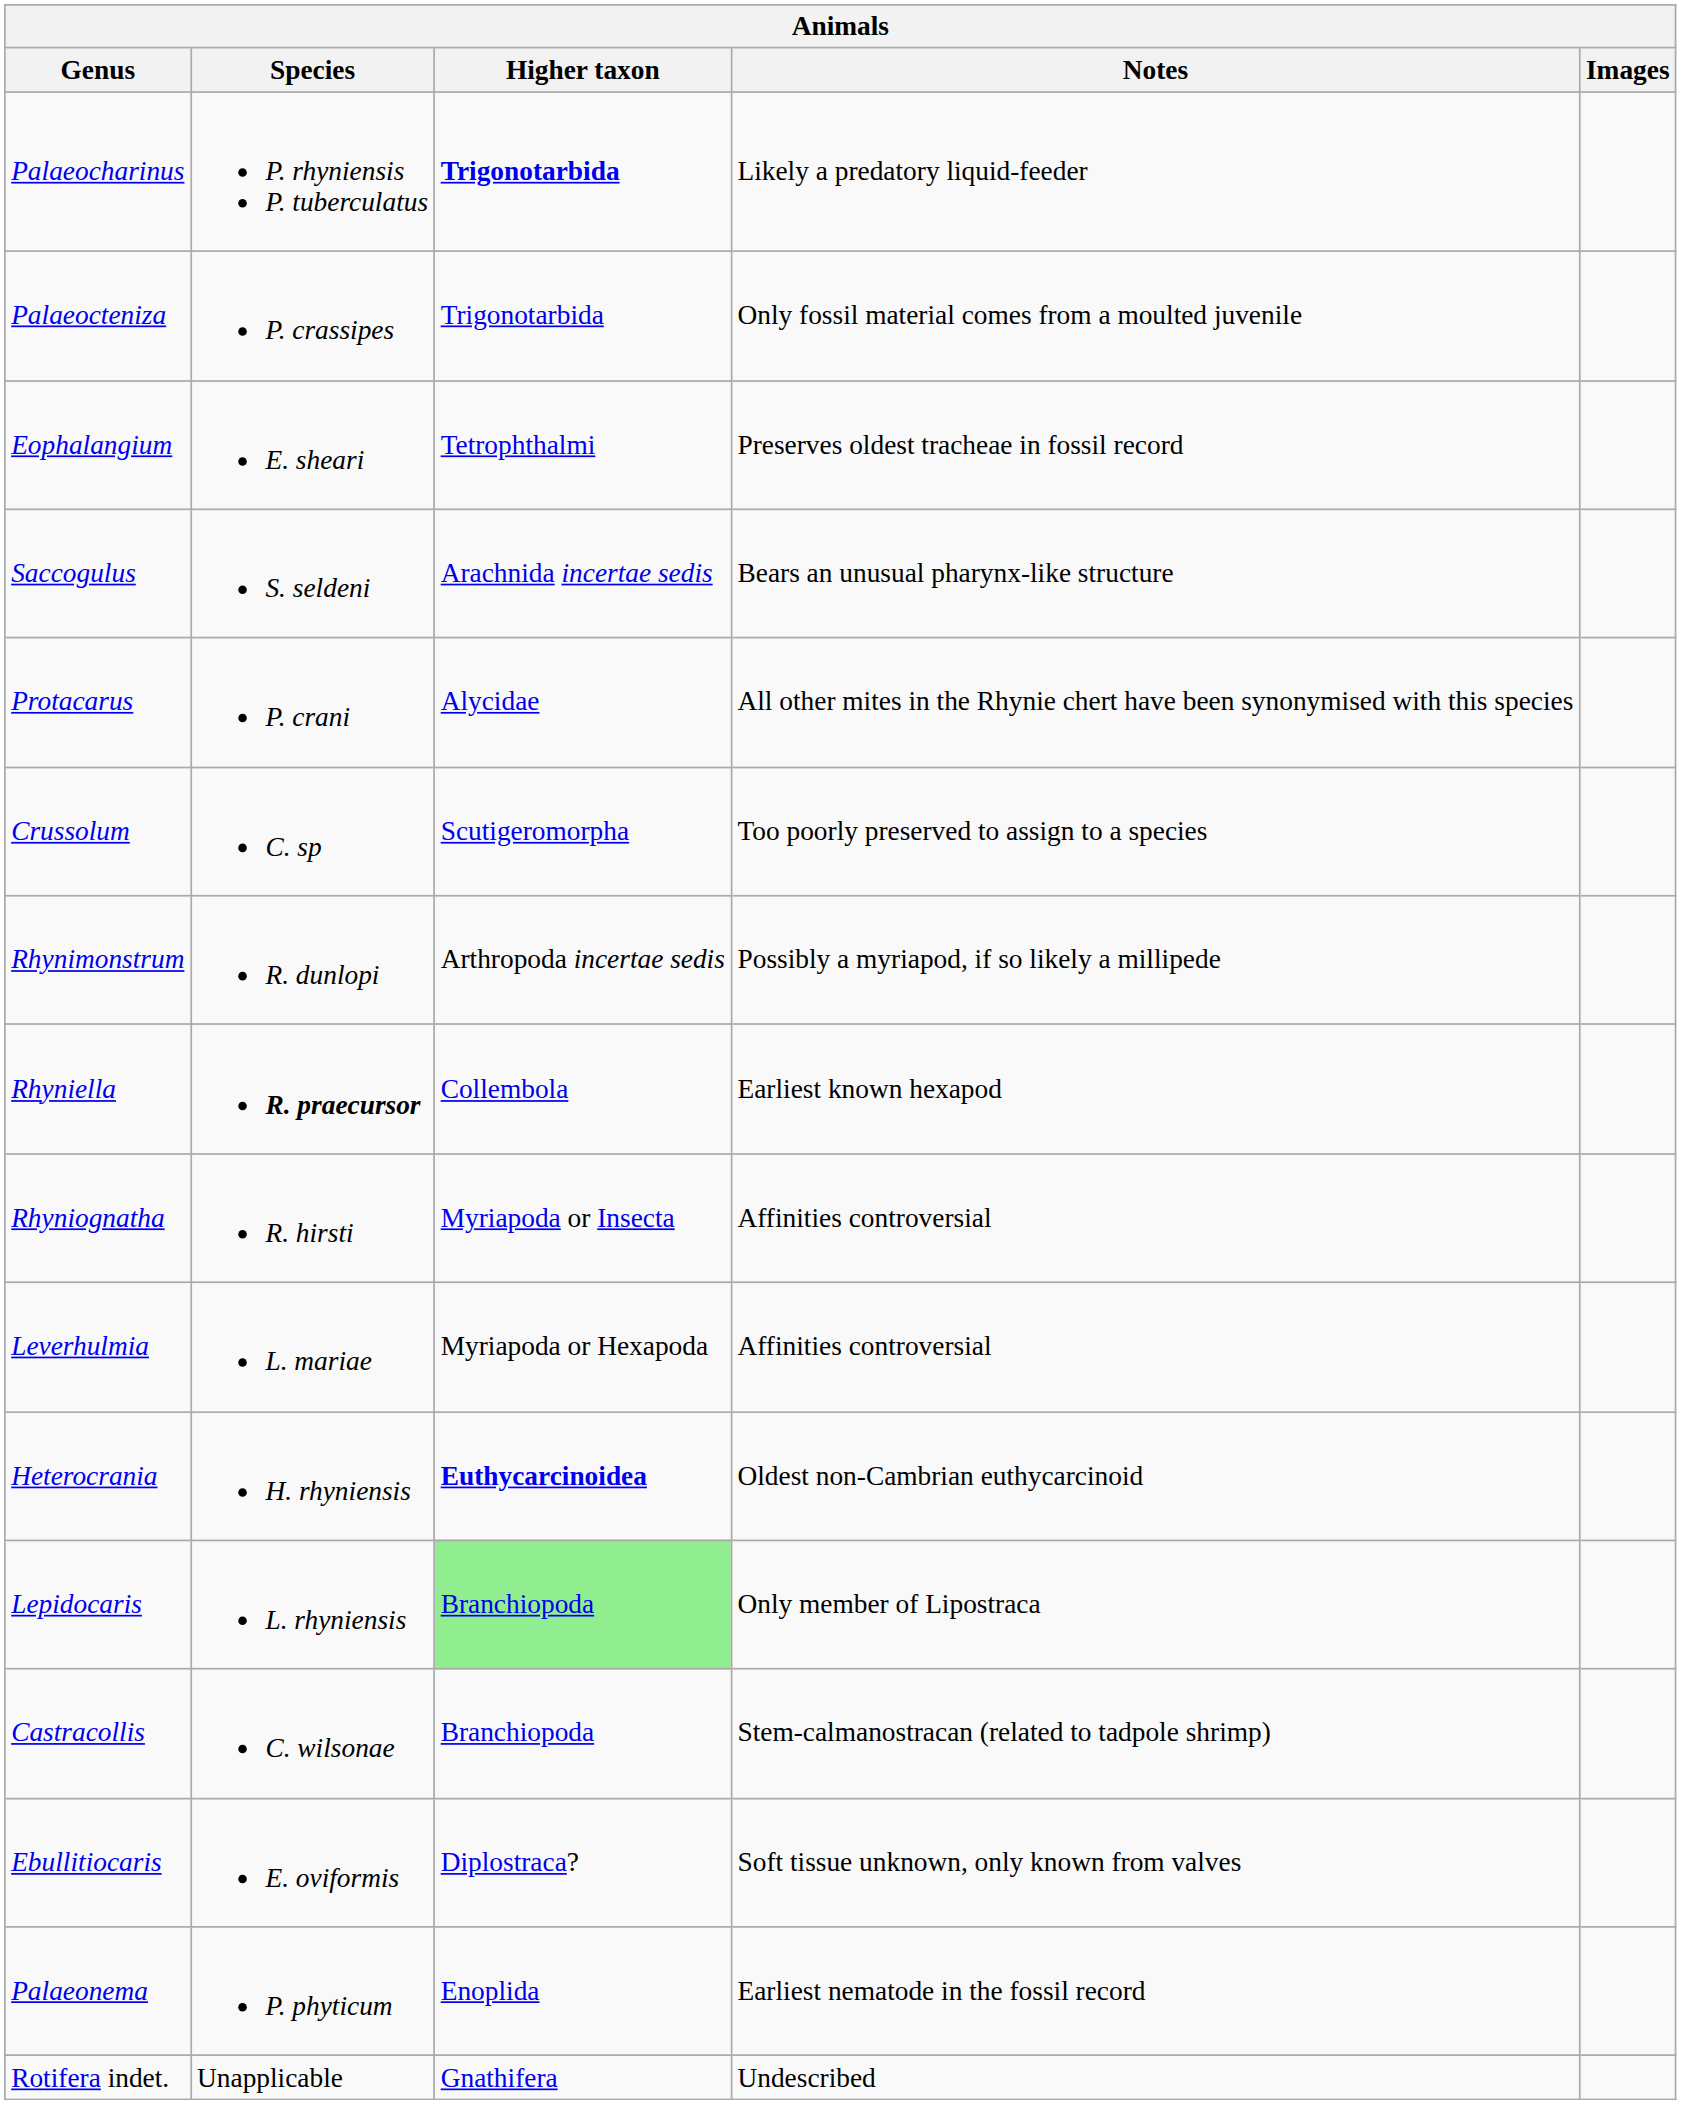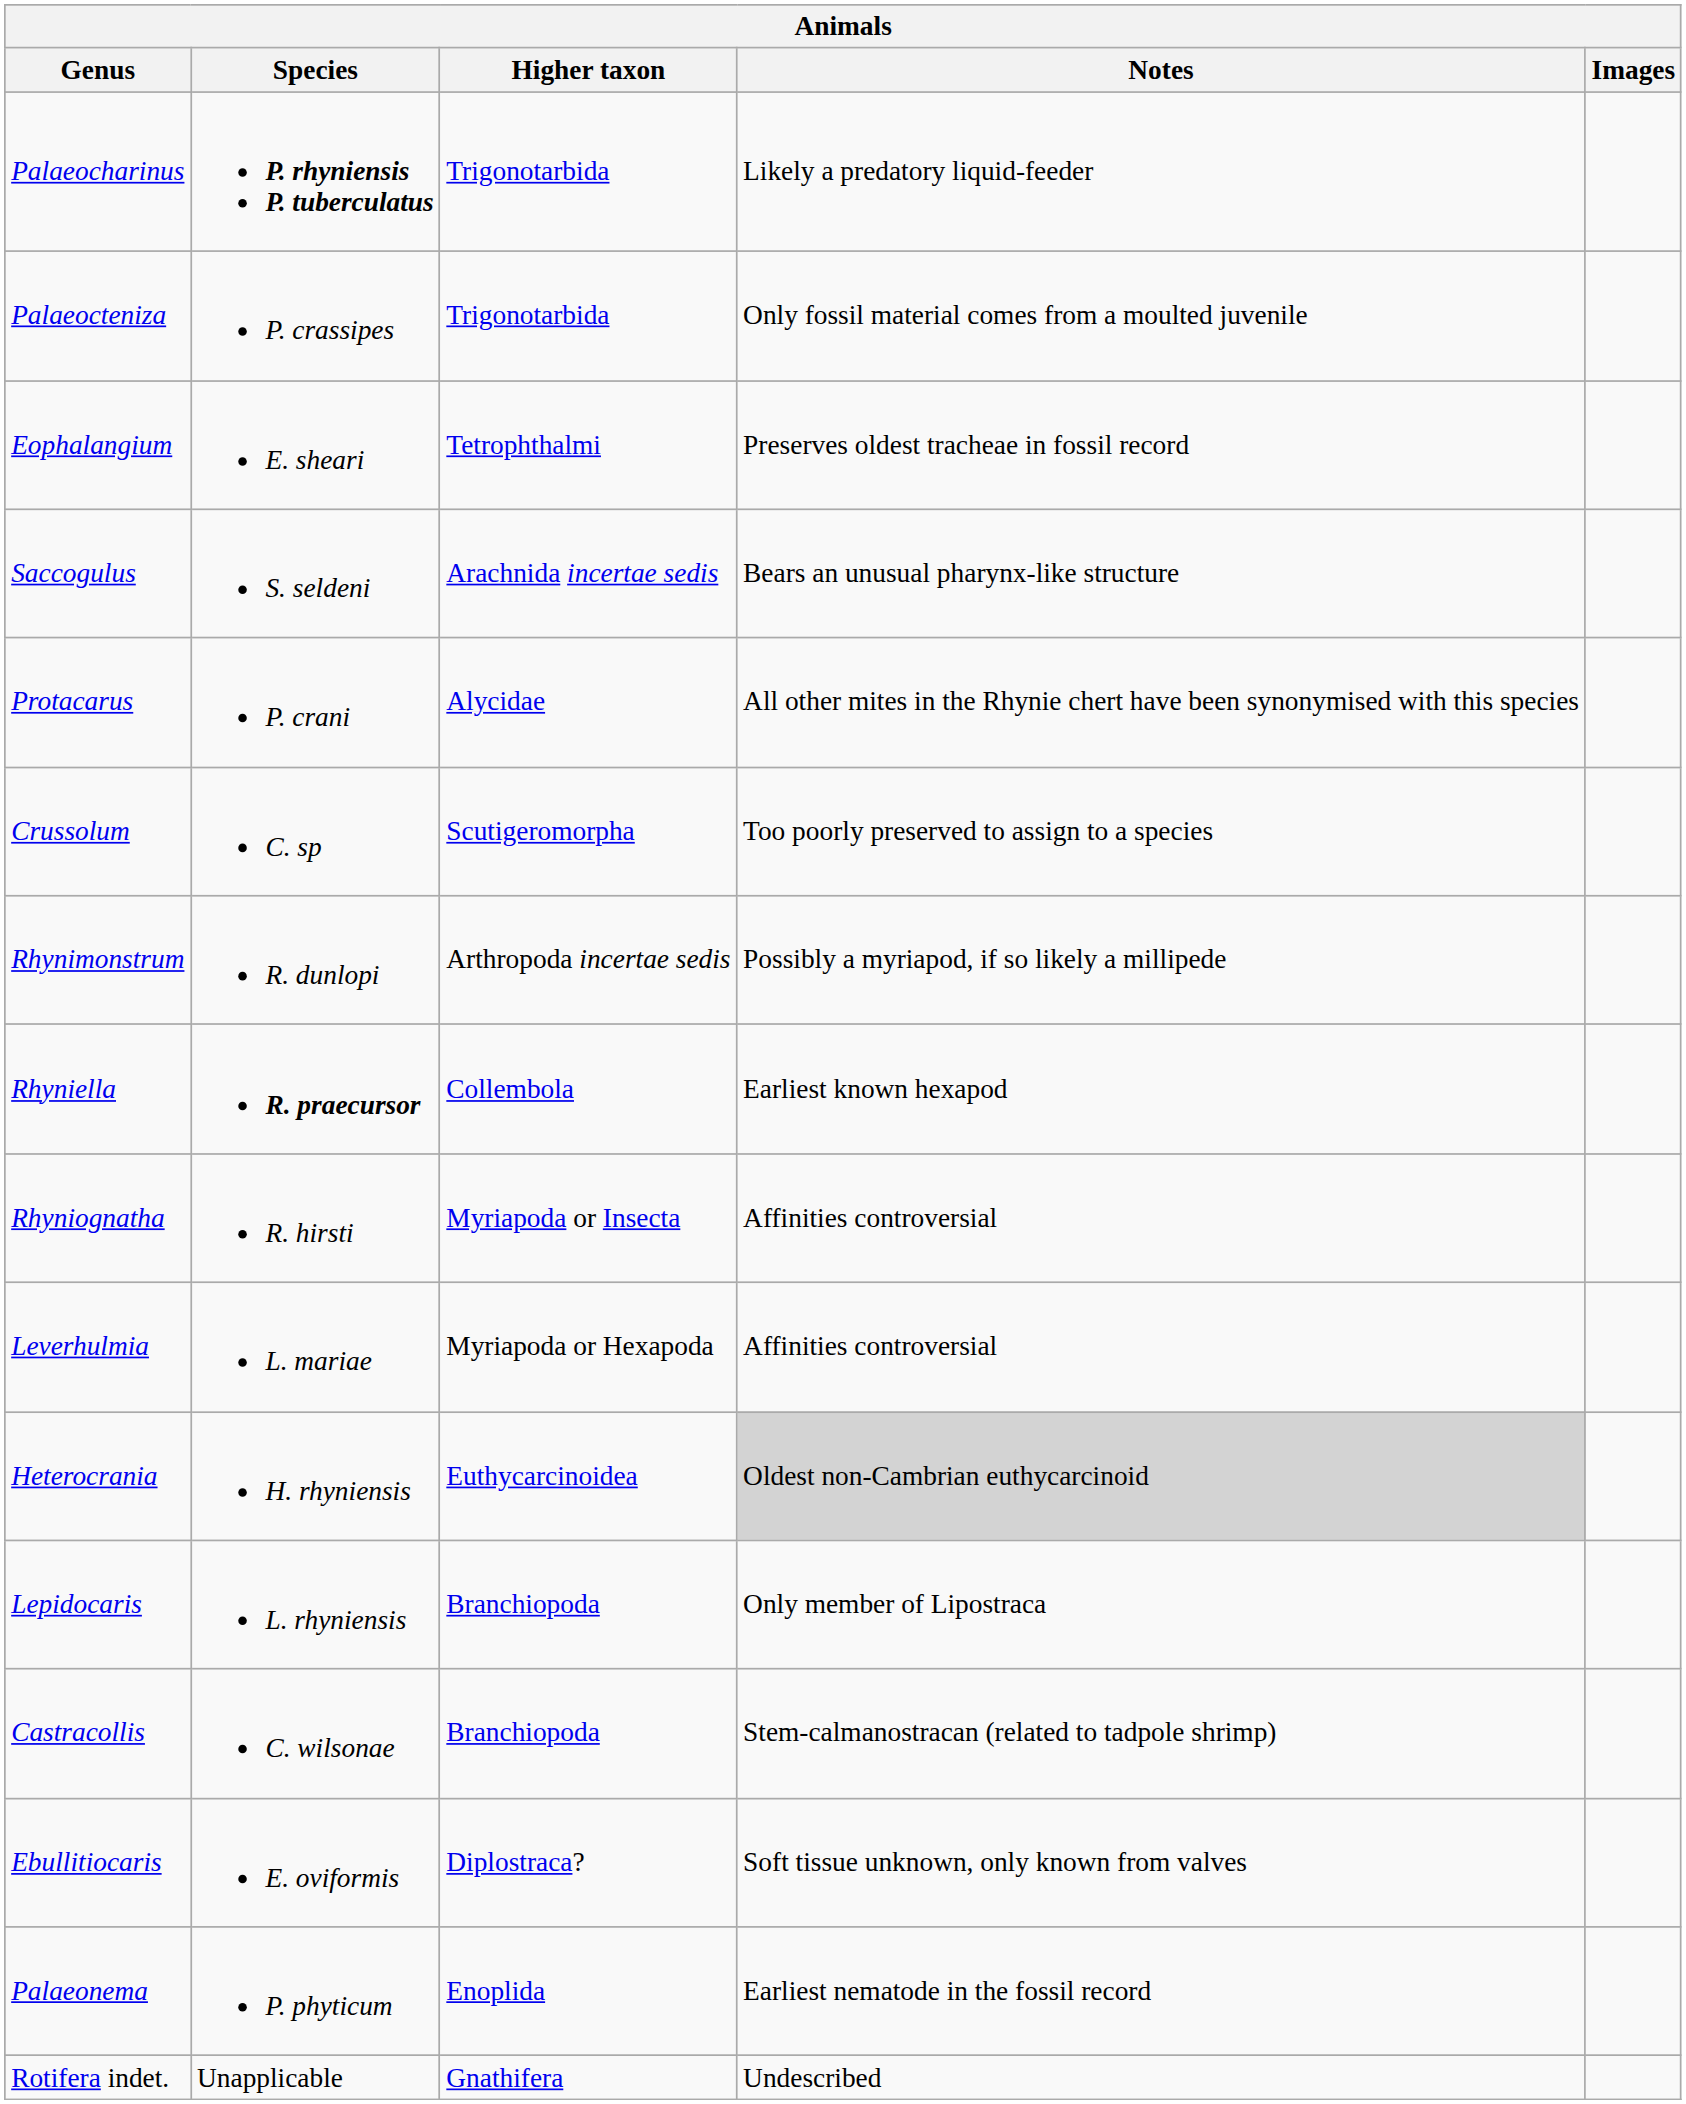(313, 187) normal -> (315, 187) bold
(530, 171) bold -> (528, 171) normal
(544, 1475) bold -> (542, 1475) normal
(940, 1475) no background -> (946, 1475) lightgrey background
(517, 1604) lightgreen background -> (523, 1604) no background
